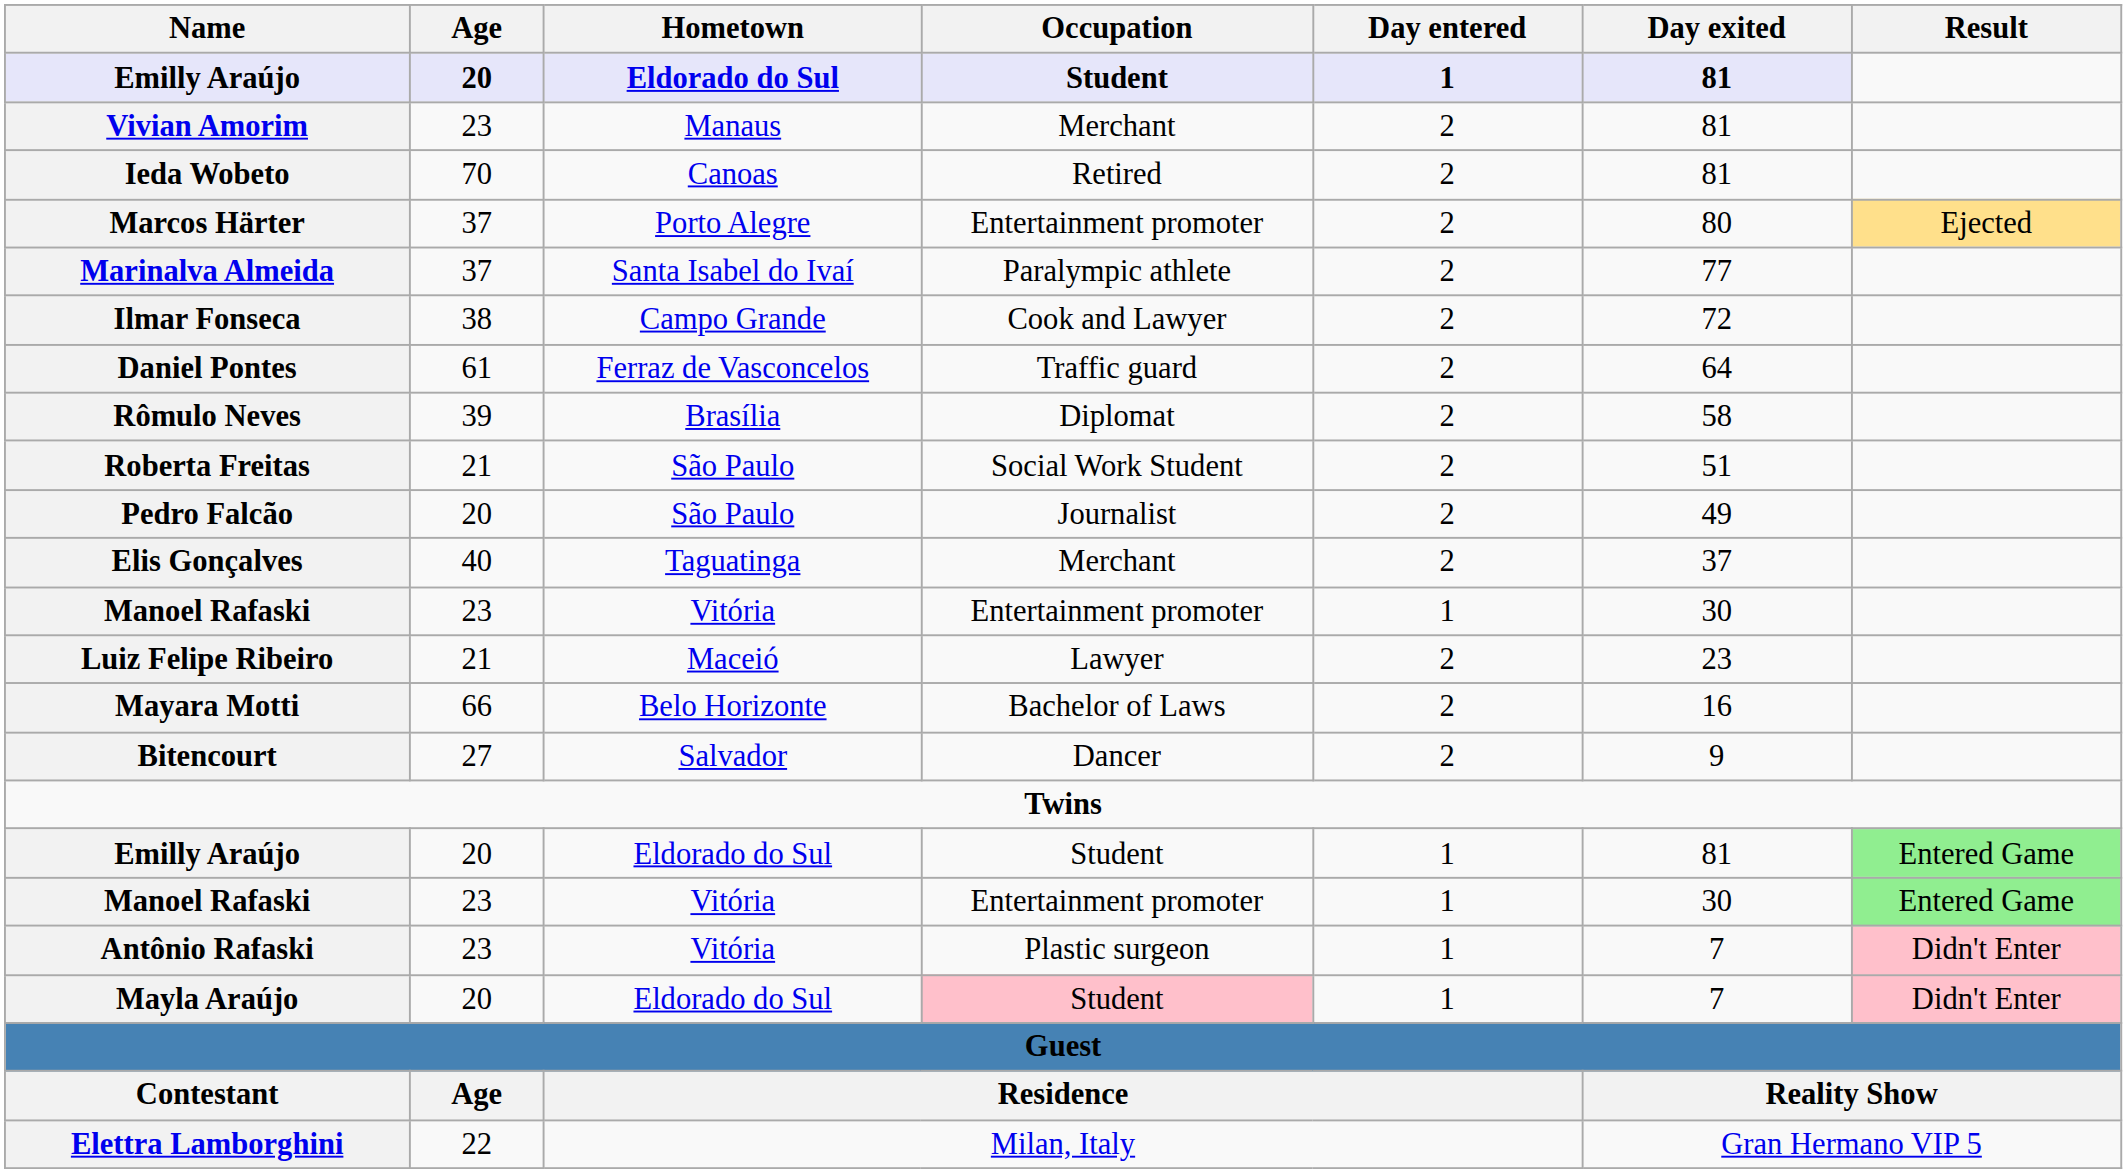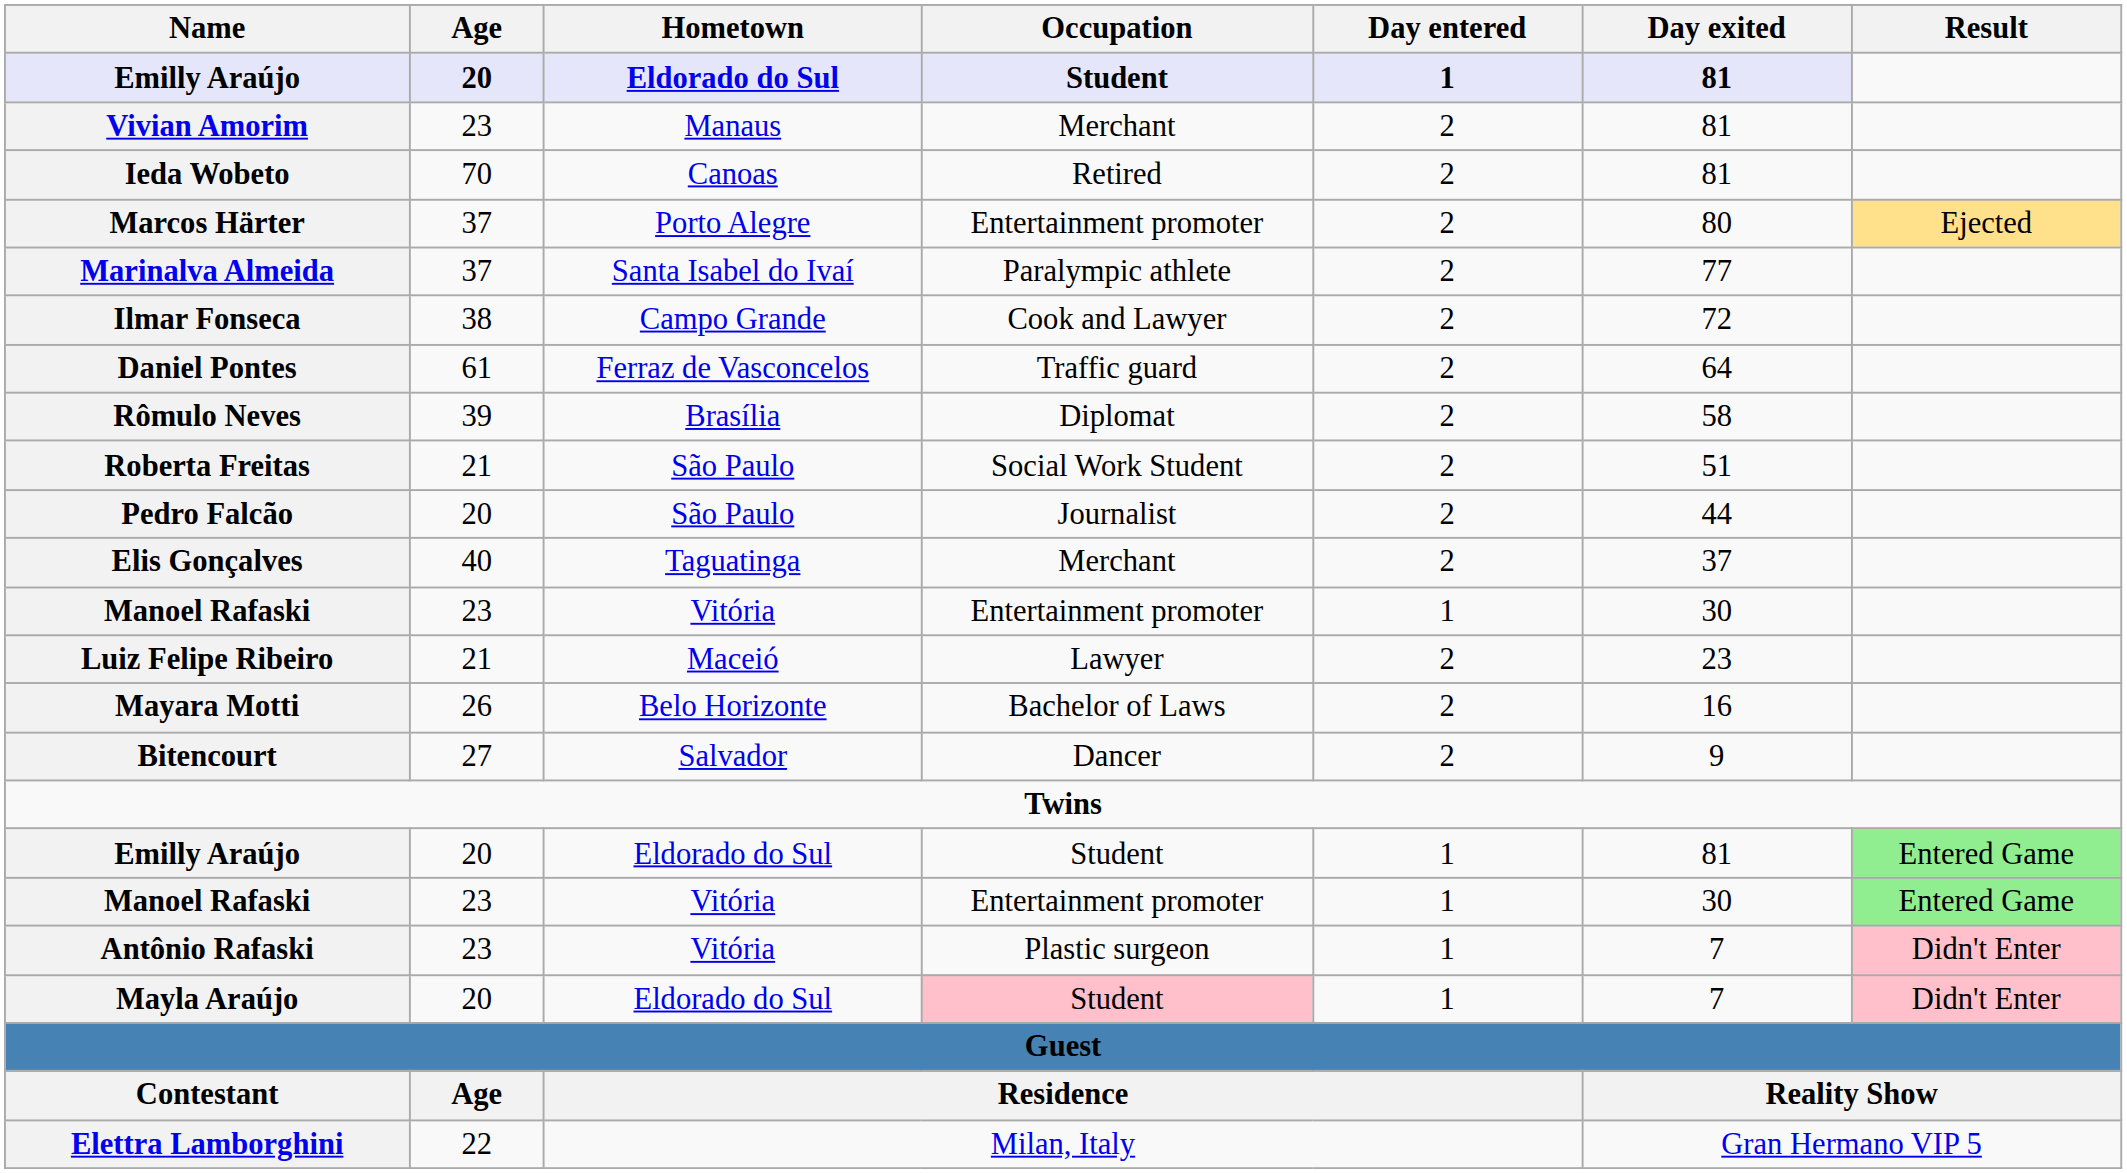(1717, 513) 49 -> (1717, 513) 44
(477, 707) 66 -> (477, 707) 26
